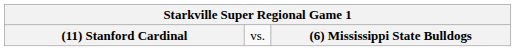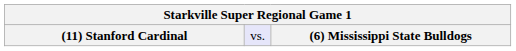(258, 35) no background -> (258, 35) lavender background
